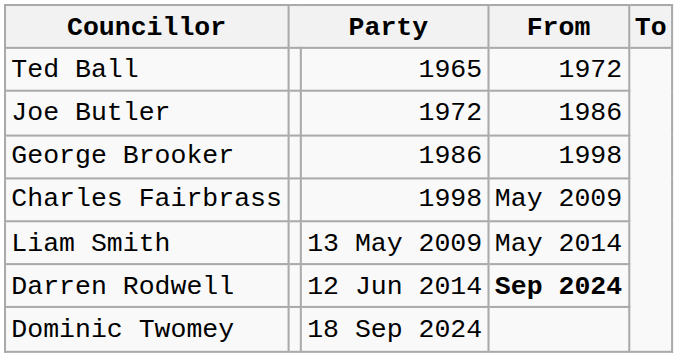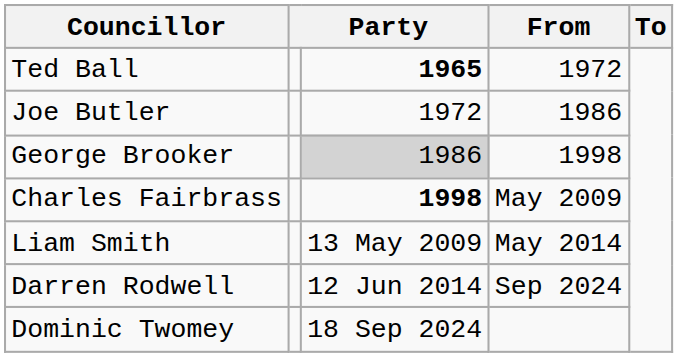(450, 70) normal -> (450, 70) bold
(450, 156) no background -> (450, 156) lightgrey background
(450, 200) normal -> (450, 200) bold
(559, 286) bold -> (559, 286) normal
